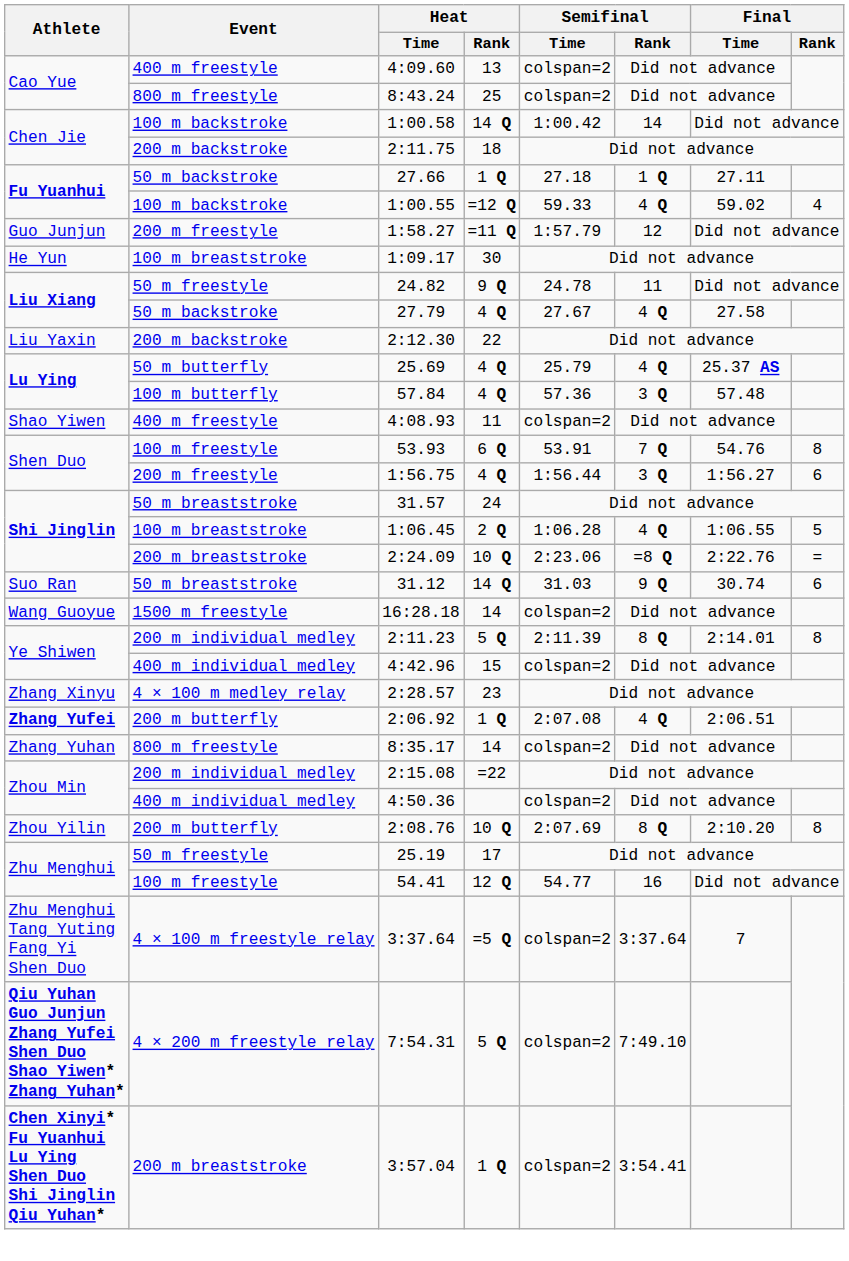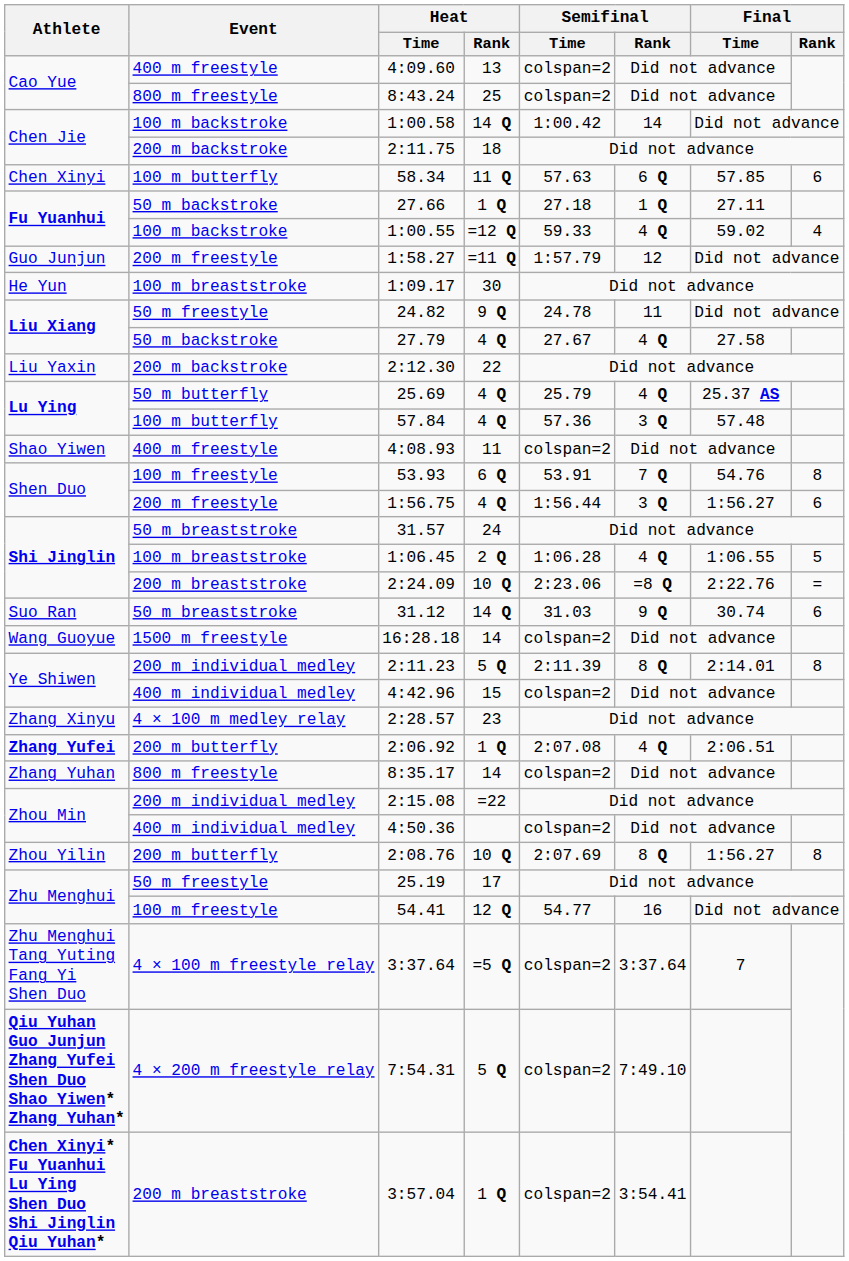+ row: (421, 178)
(741, 829) 2:10.20 -> (741, 856) 1:56.27
